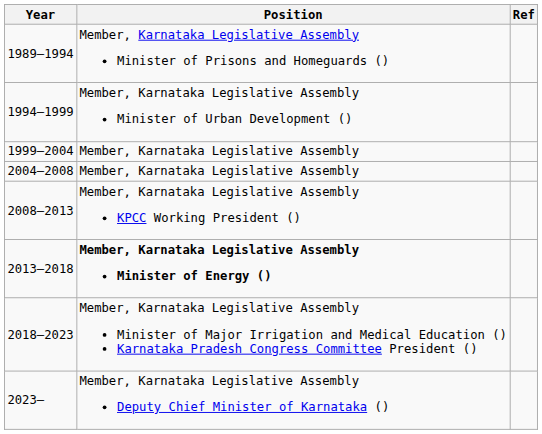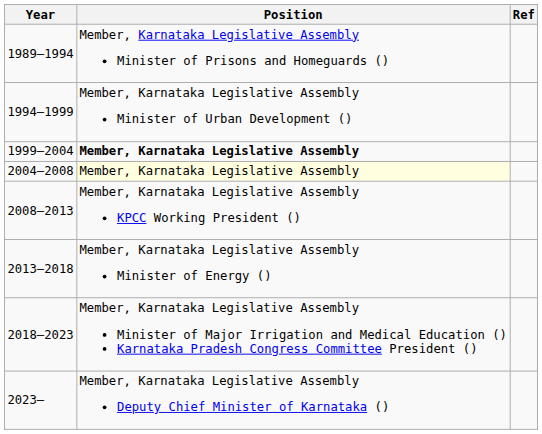(219, 151) normal -> (219, 151) bold
(219, 171) no background -> (219, 171) lightyellow background
(293, 263) bold -> (293, 263) normal
